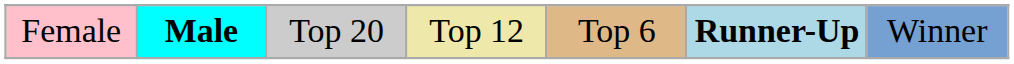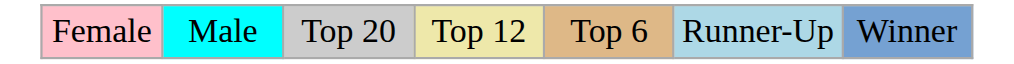(201, 31) bold -> (223, 31) normal
(777, 31) bold -> (758, 31) normal
